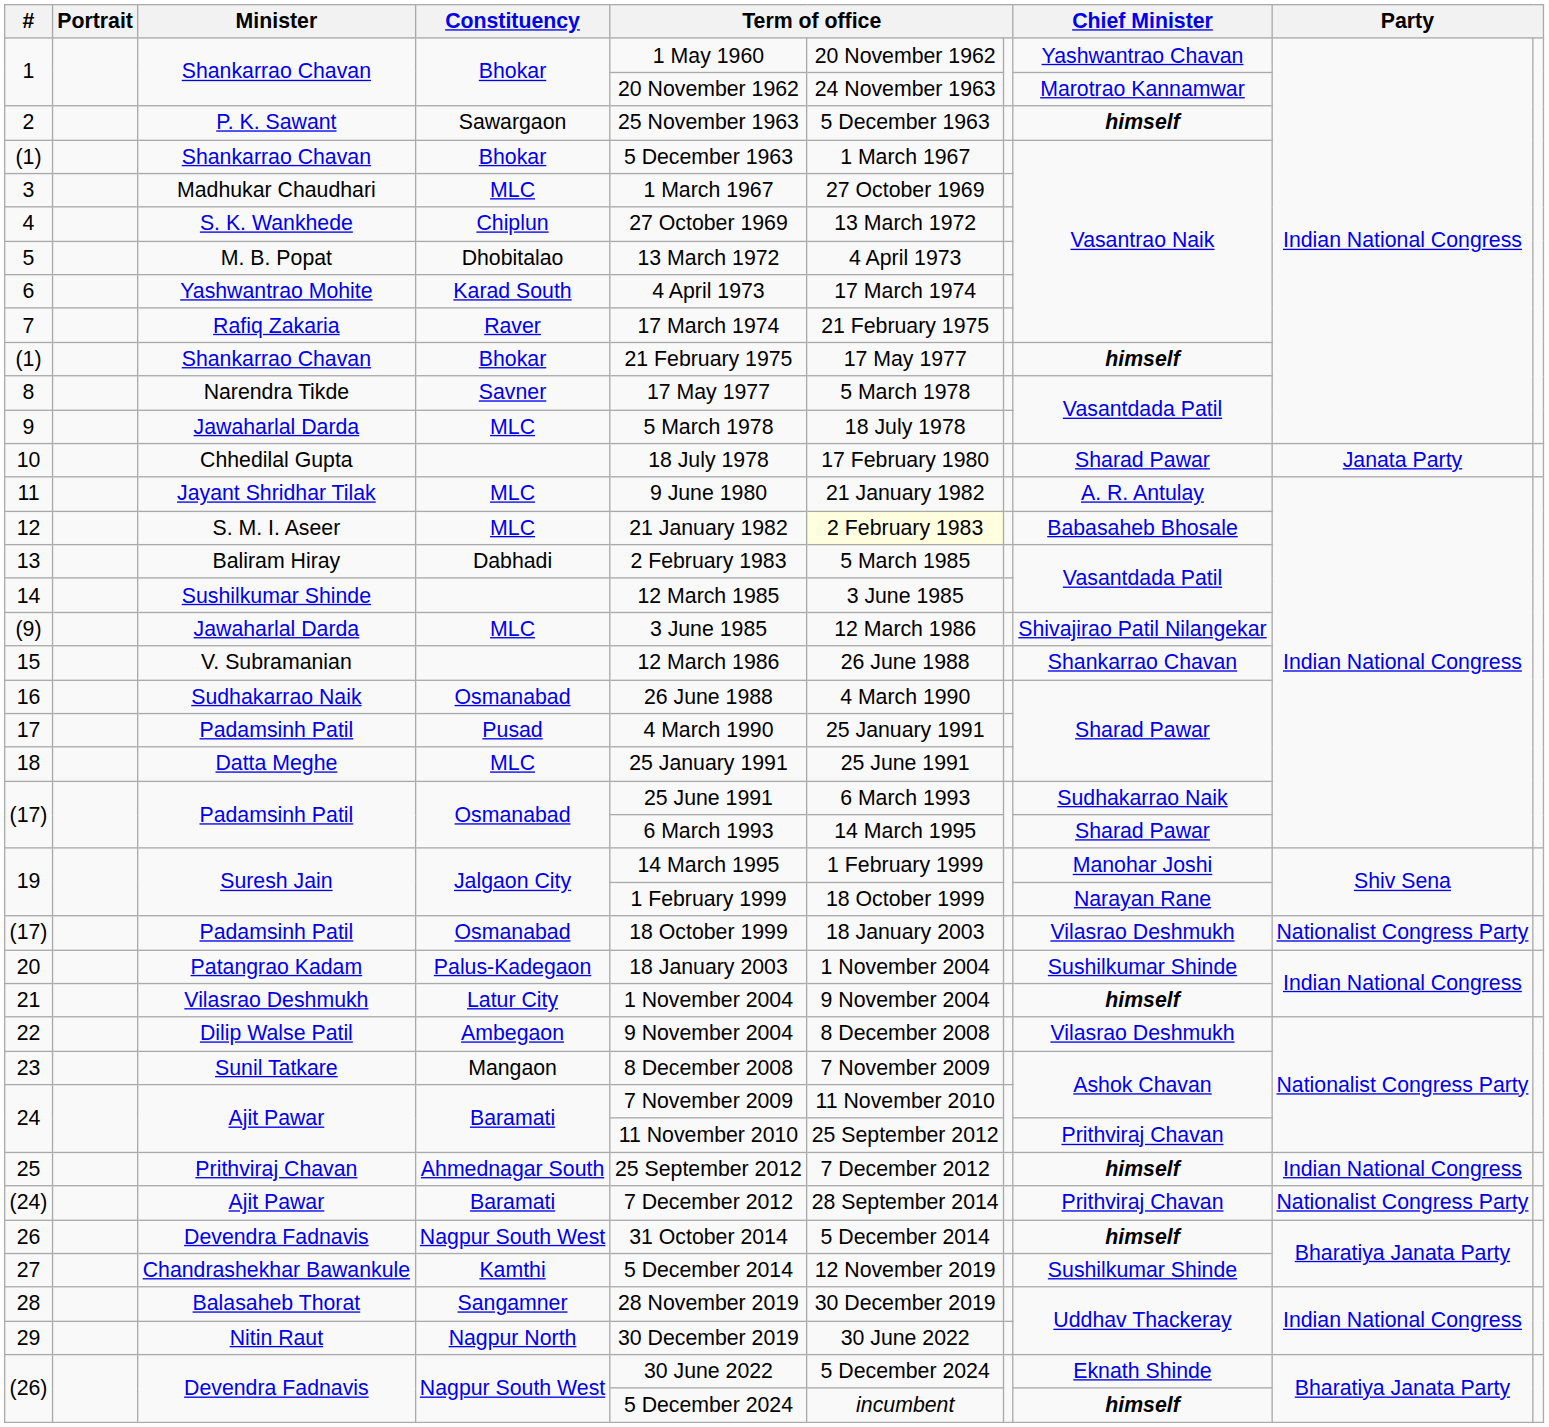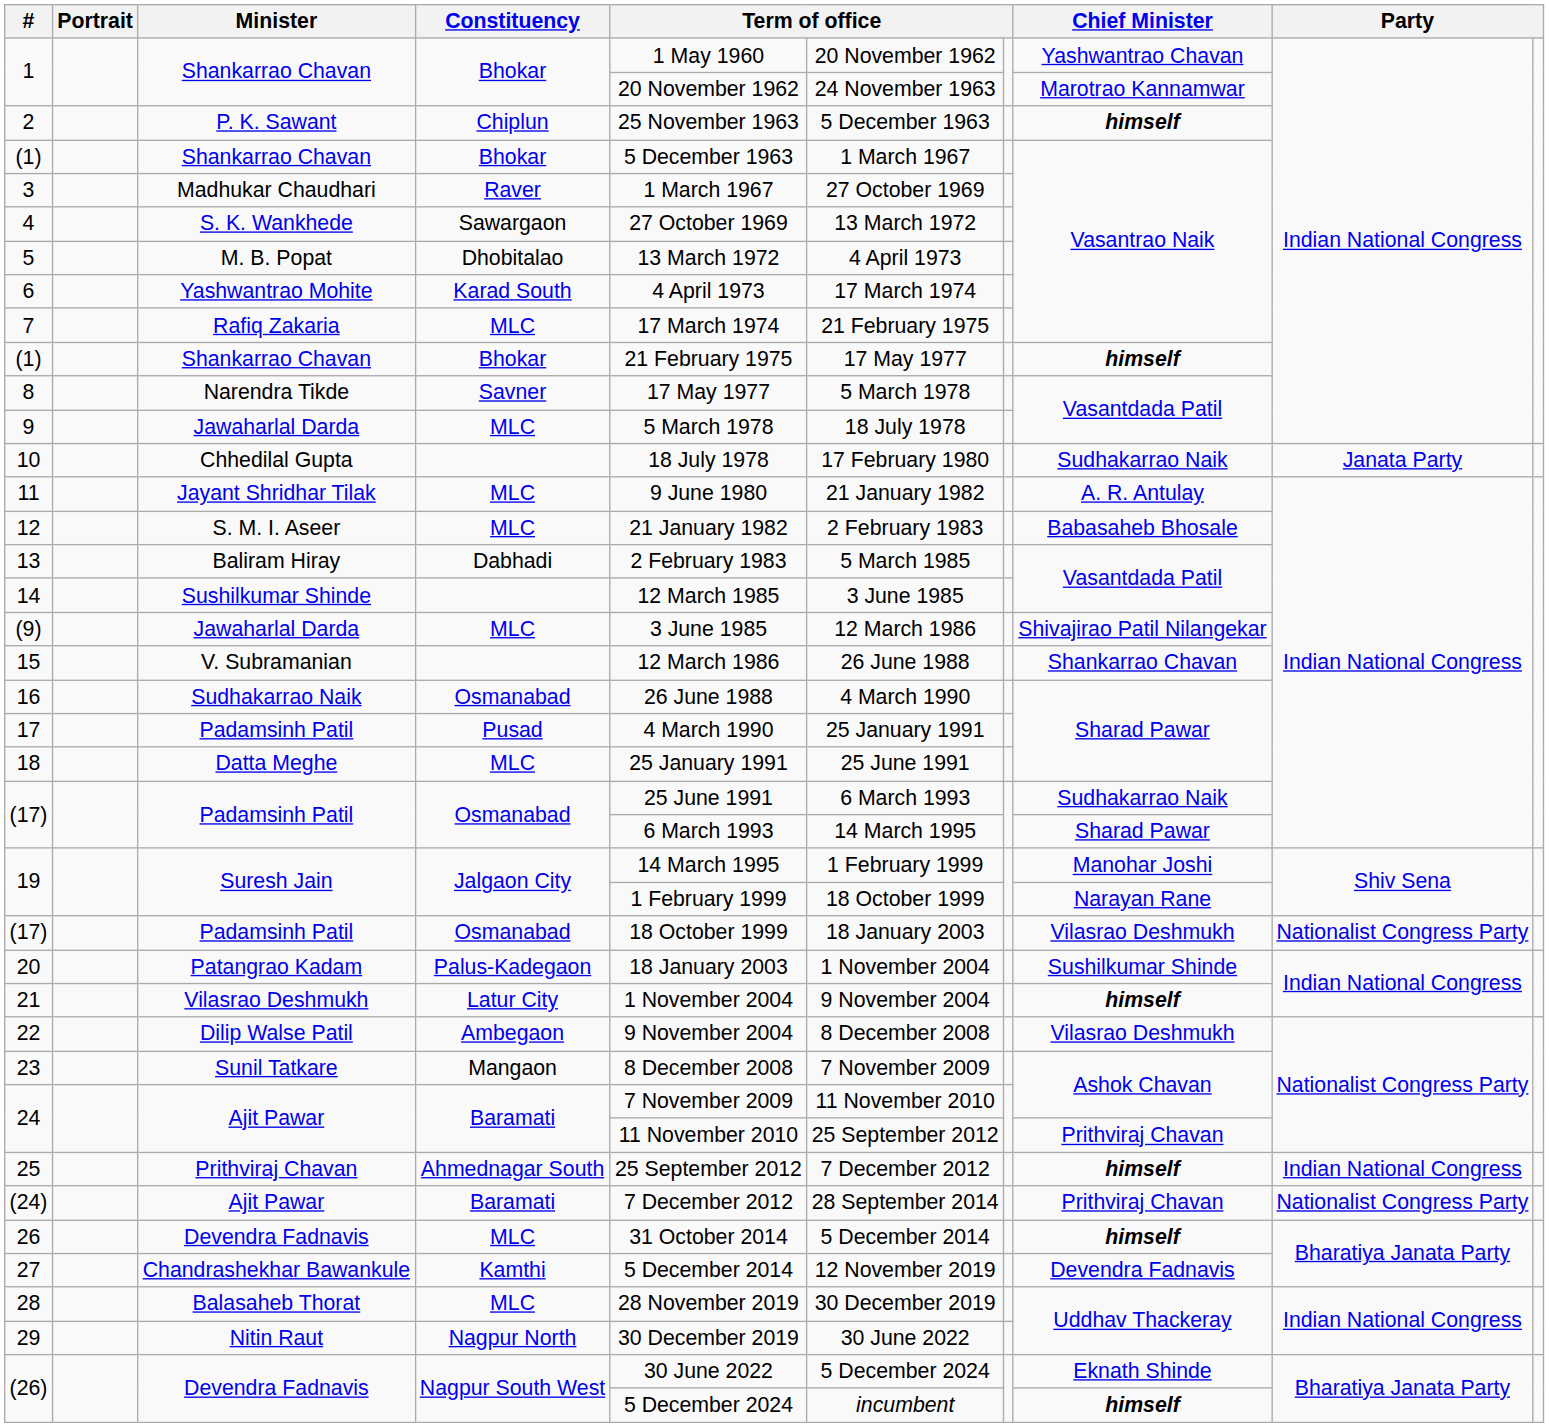(513, 122) Sawargaon -> (513, 122) Chiplun
(513, 190) MLC -> (513, 190) Raver
(513, 223) Chiplun -> (513, 223) Sawargaon
(513, 325) Raver -> (513, 325) MLC
(1142, 460) Sharad Pawar -> (1142, 460) Sudhakarrao Naik
(905, 527) lightyellow background -> (905, 527) no background
(513, 1236) Nagpur South West -> (513, 1236) MLC
(1142, 1270) Sushilkumar Shinde -> (1142, 1270) Devendra Fadnavis
(513, 1303) Sangamner -> (513, 1303) MLC
